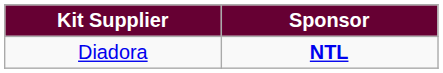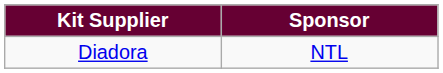(329, 52) bold -> (329, 52) normal
